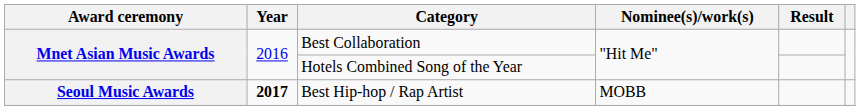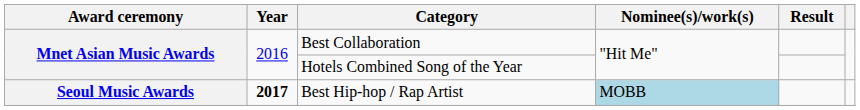(623, 92) no background -> (623, 92) lightblue background
